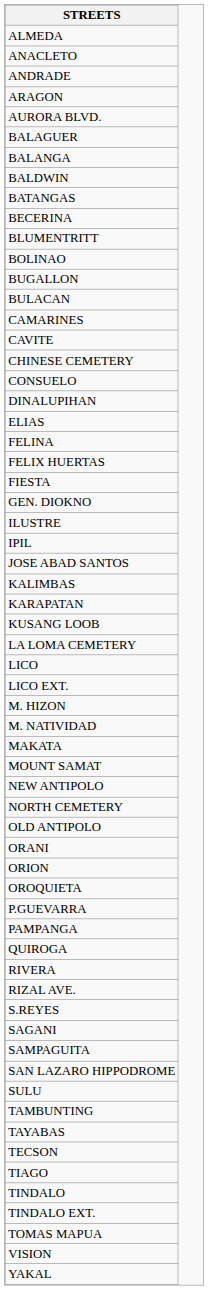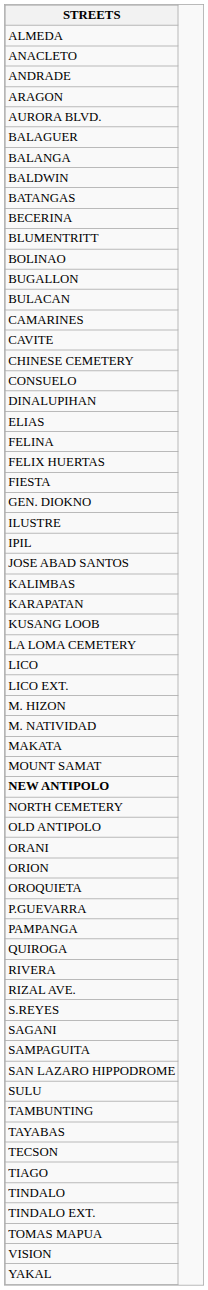(56, 786) normal -> (59, 786) bold
